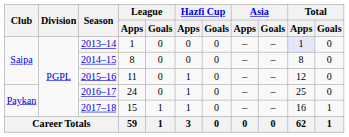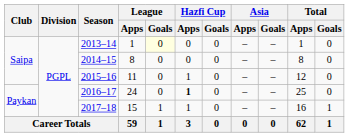(160, 44) no background -> (160, 44) lightyellow background
(301, 44) lavender background -> (301, 44) no background
(188, 92) normal -> (188, 92) bold
